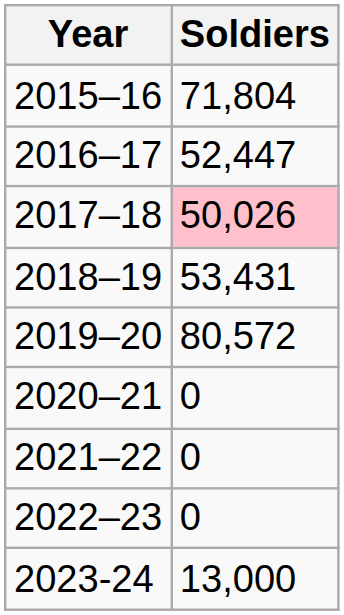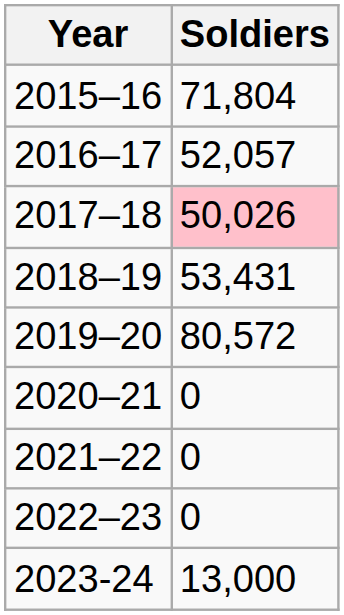(238, 155) 52,447 -> (238, 155) 52,057
